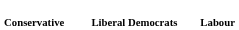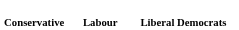columns swapped: (218, 8) <-> (134, 8)
